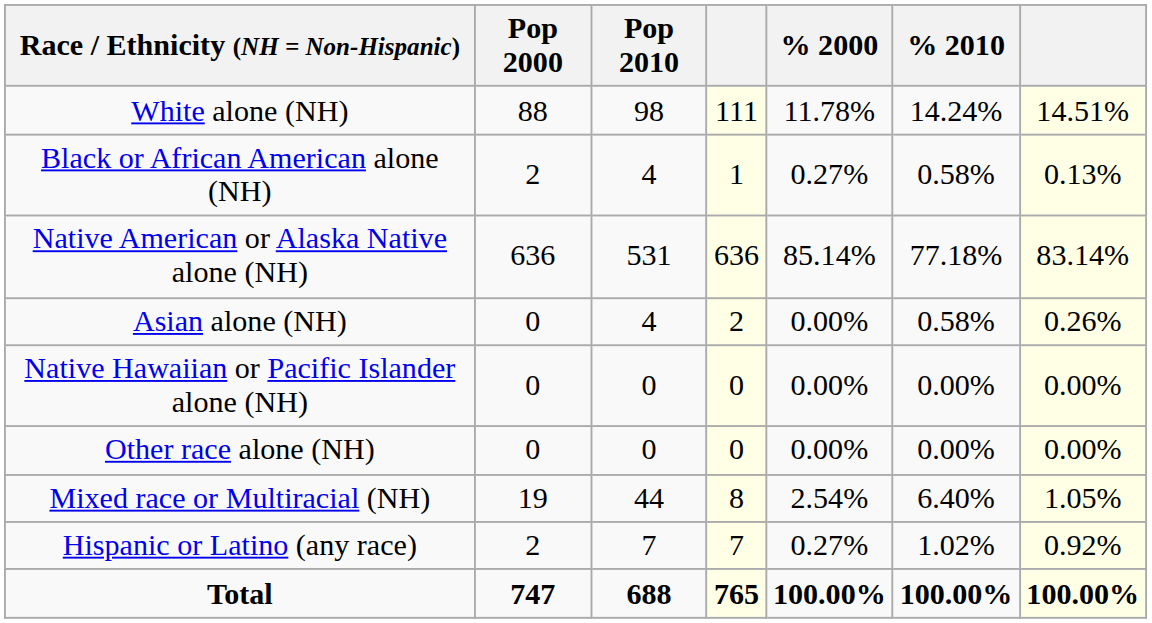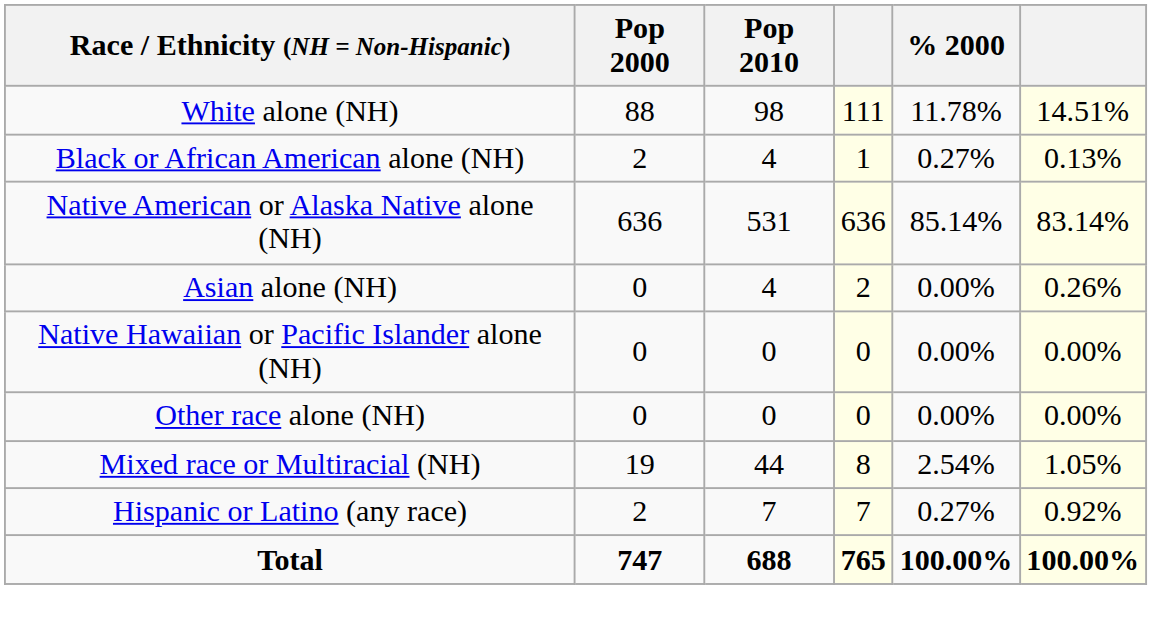- column: (956, 45)
